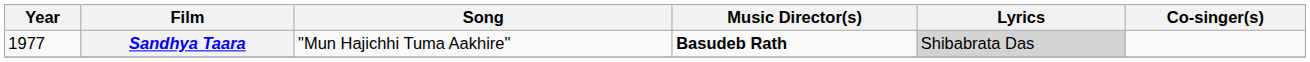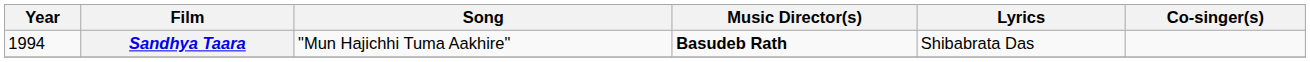(27, 43) 1977 -> (27, 43) 1994
(978, 43) lightgrey background -> (978, 43) no background
